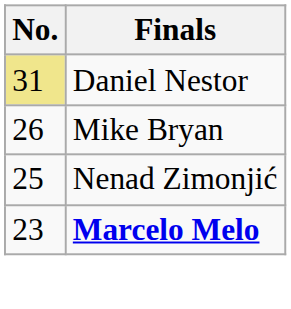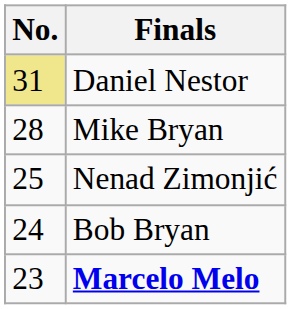(28, 129) 26 -> (28, 129) 28
+ row: (141, 228)
